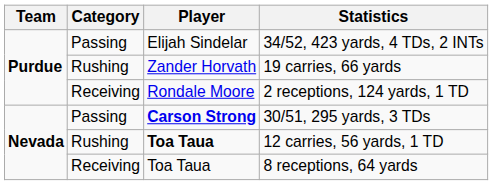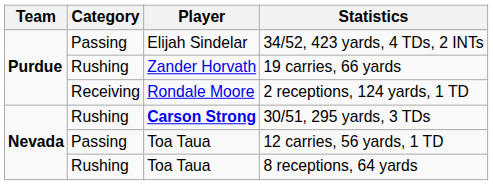(99, 117) Passing -> (100, 117) Rushing
(100, 141) Rushing -> (99, 141) Passing
(180, 141) bold -> (179, 141) normal
(106, 166) Receiving -> (100, 166) Rushing
